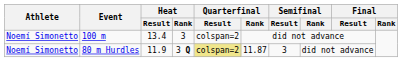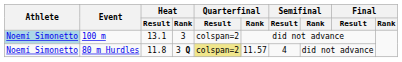(42, 37) no background -> (42, 37) lightblue background
(157, 37) 13.4 -> (157, 37) 13.1
(157, 50) 11.9 -> (157, 50) 11.8
(255, 50) 11.87 -> (255, 50) 11.57
(284, 50) 3 -> (284, 50) 4
